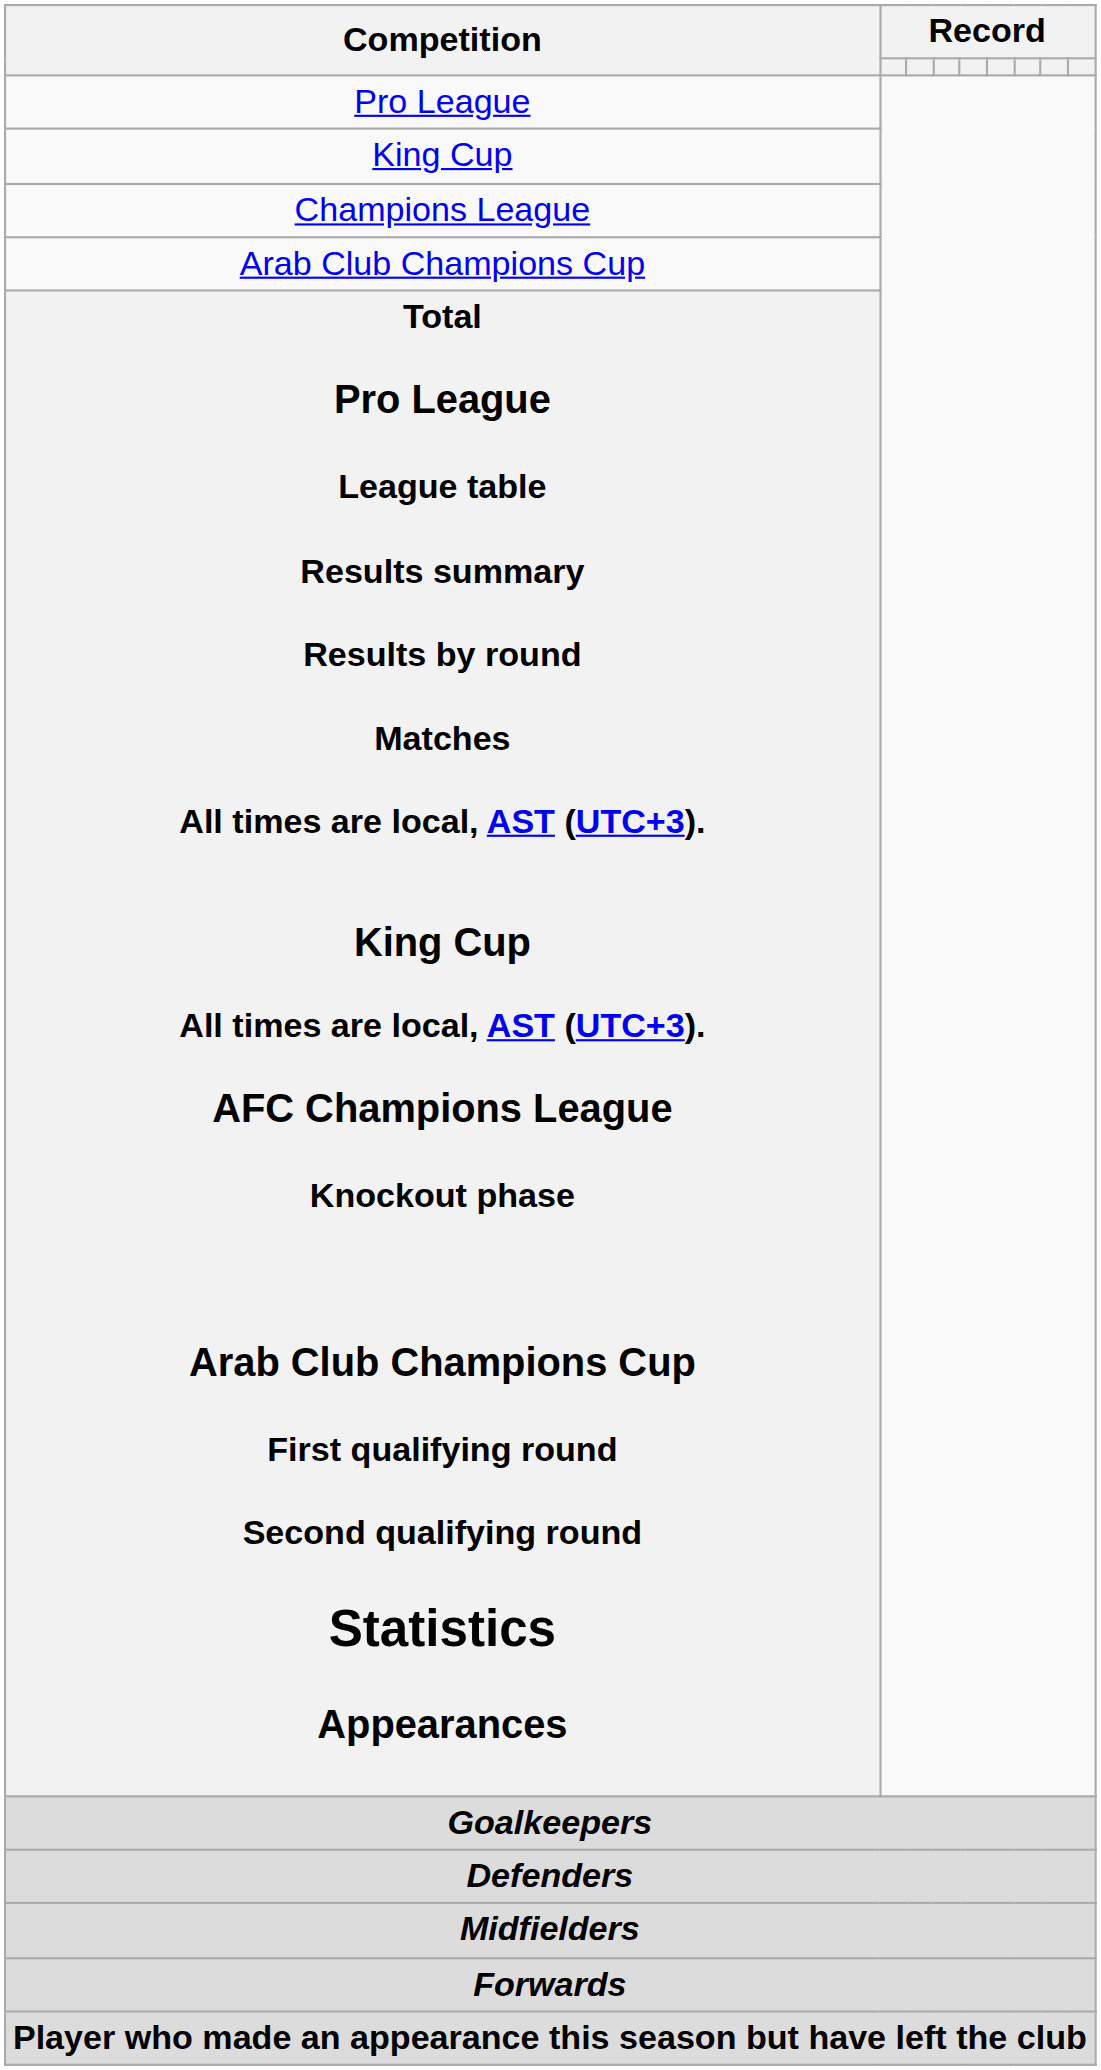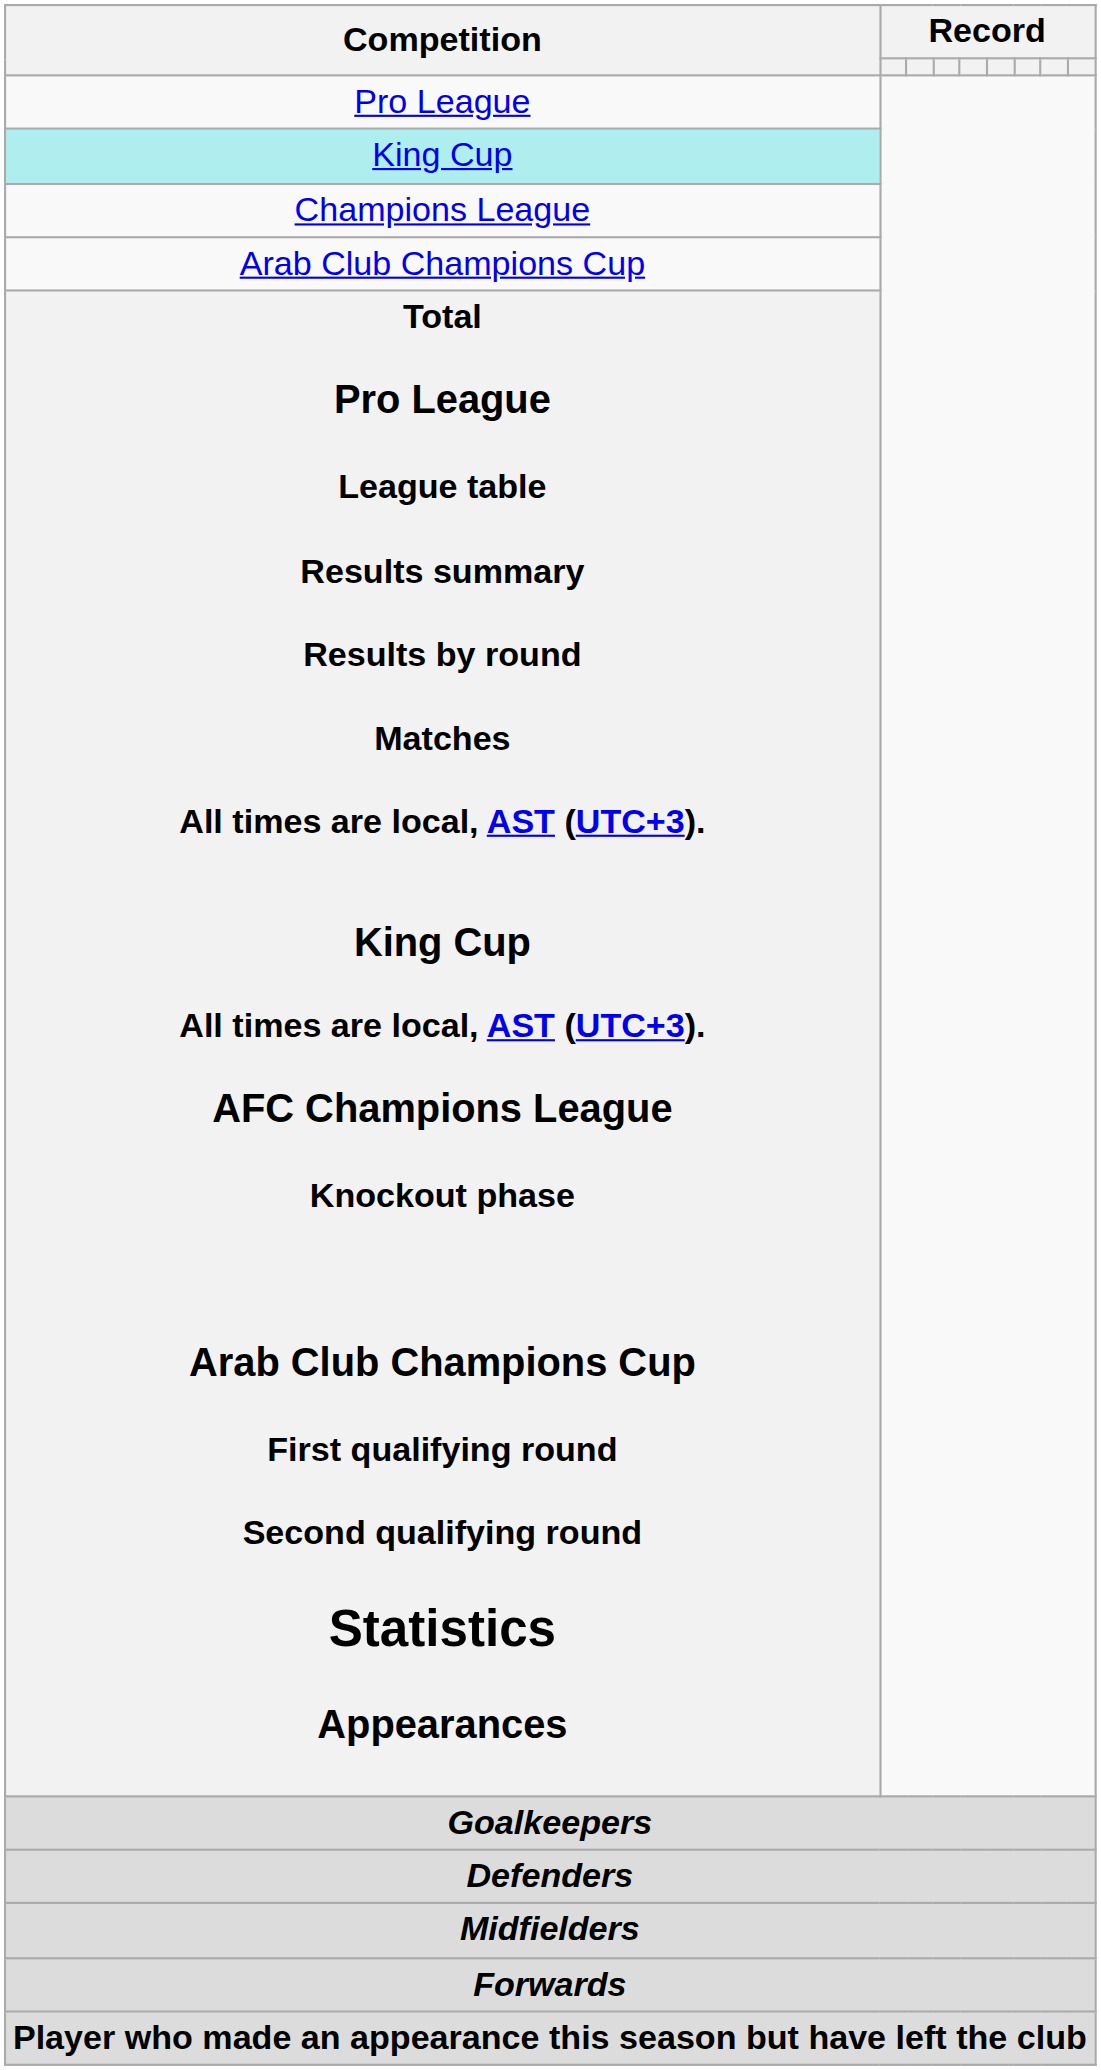(442, 155) no background -> (442, 155) paleturquoise background
